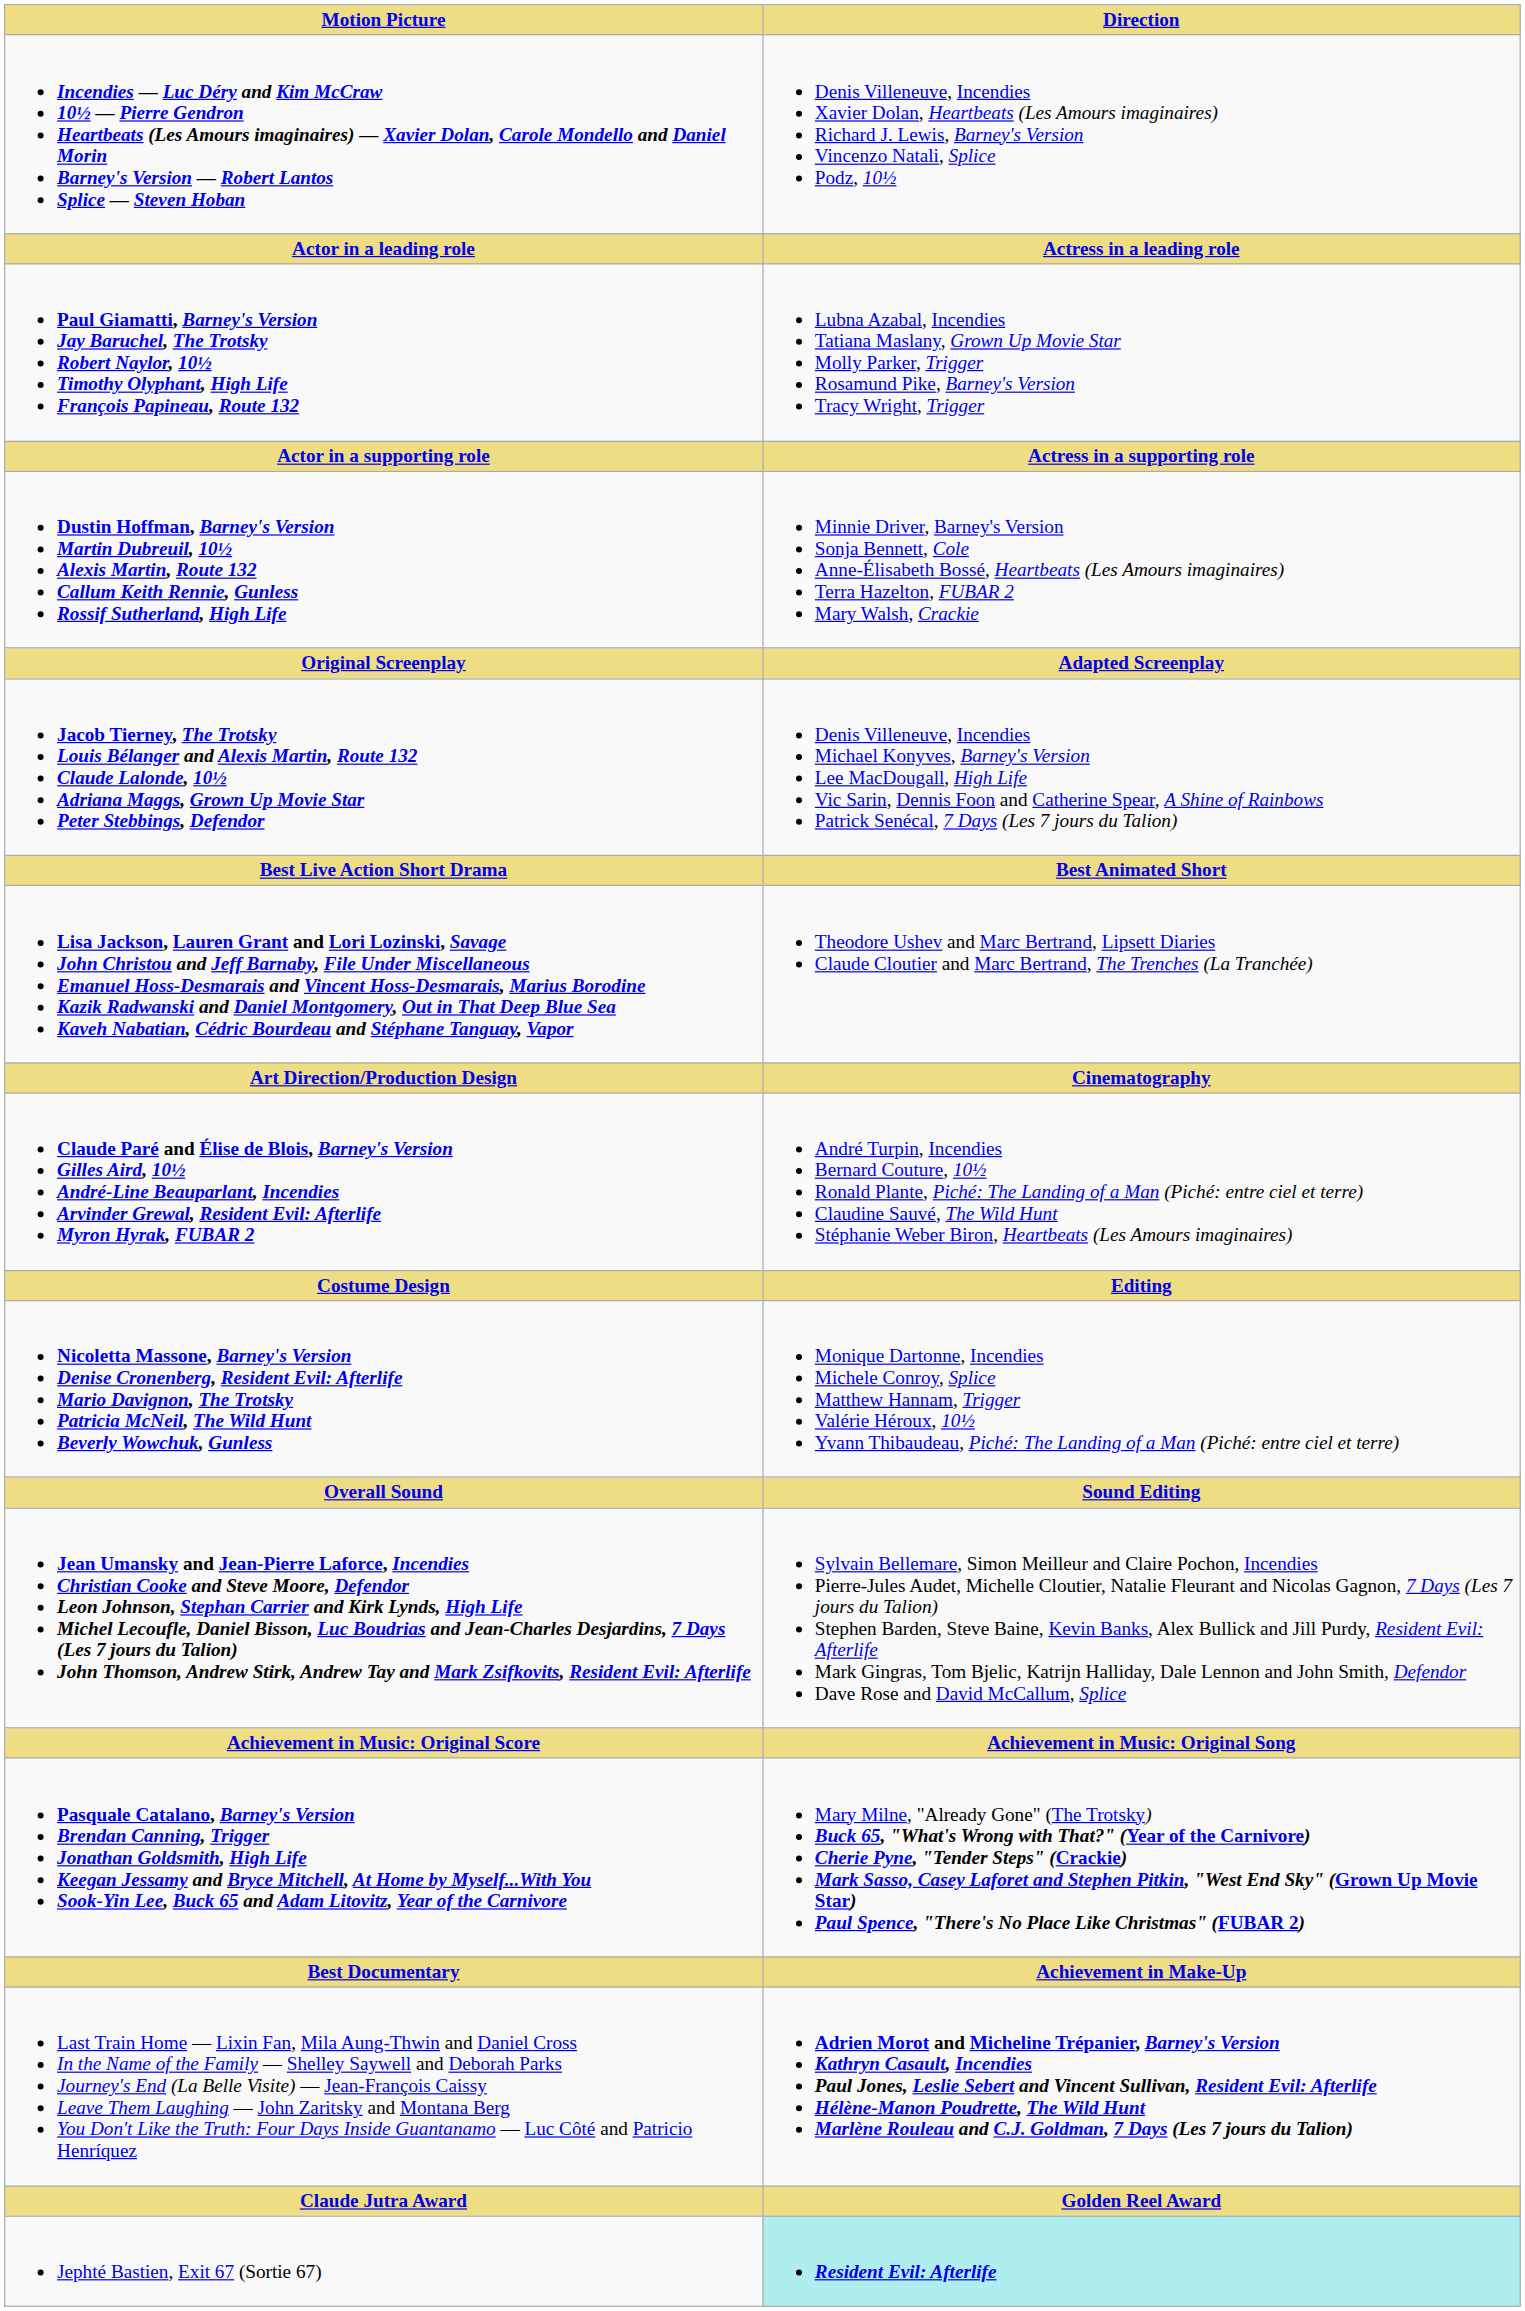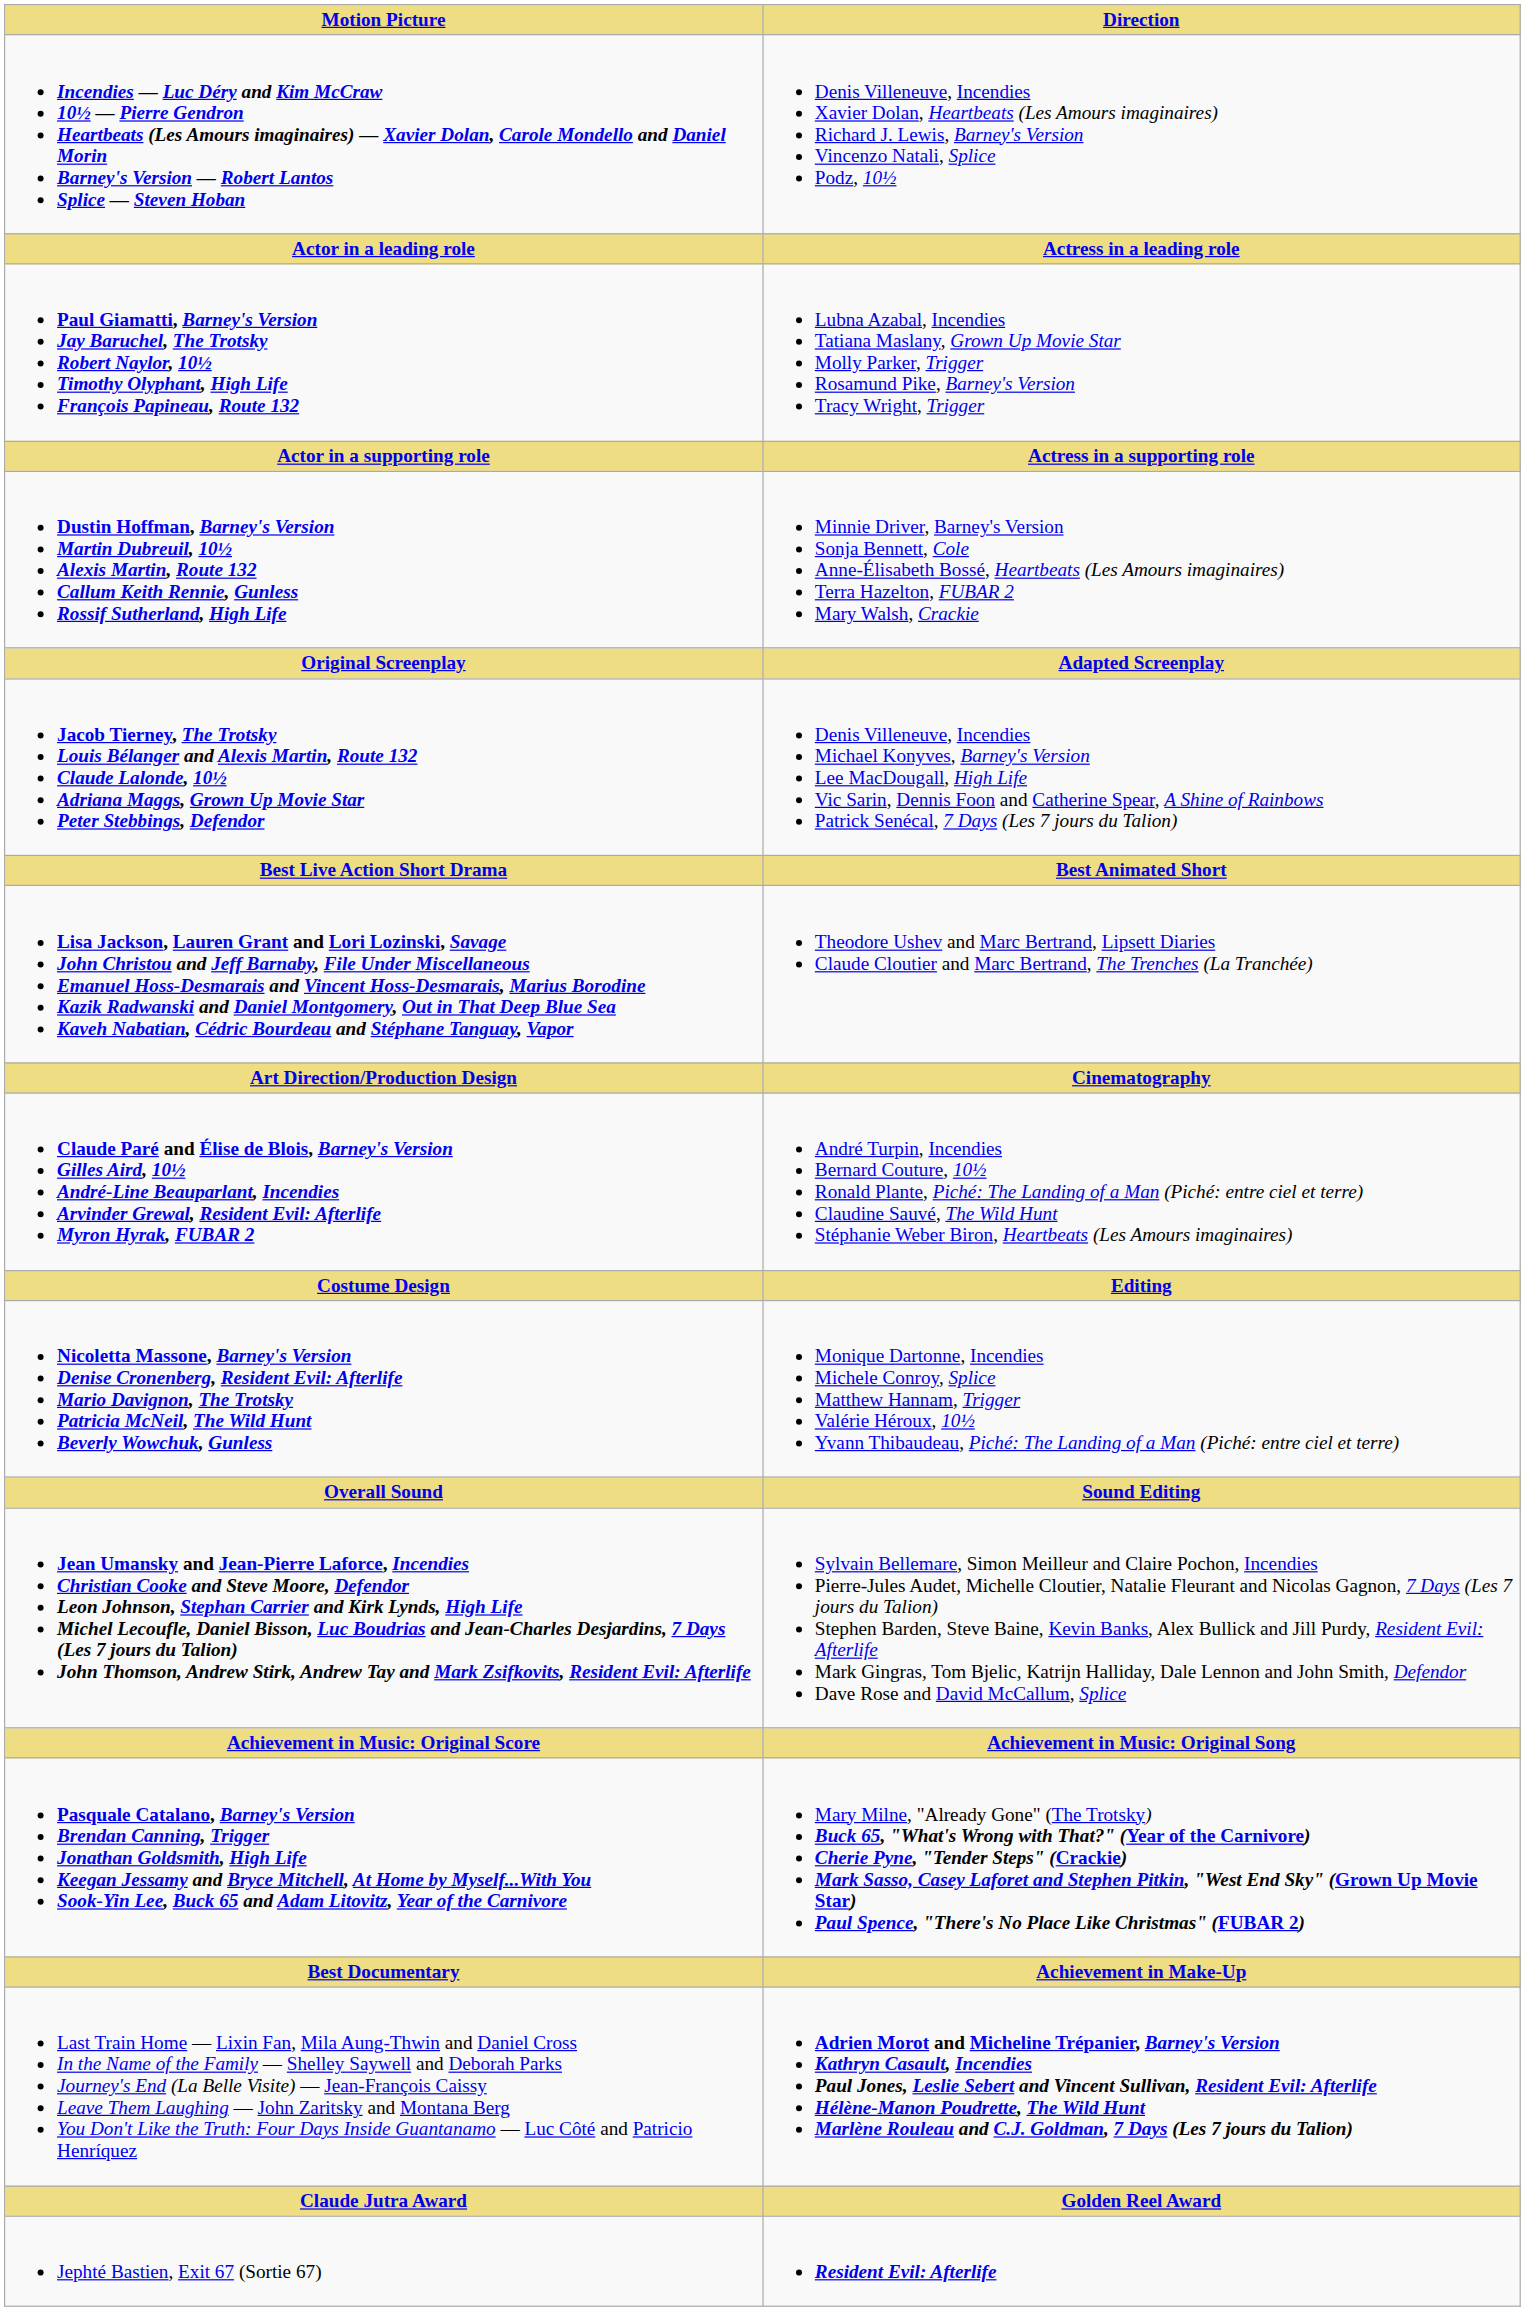(1141, 2272) paleturquoise background -> (1141, 2272) no background
